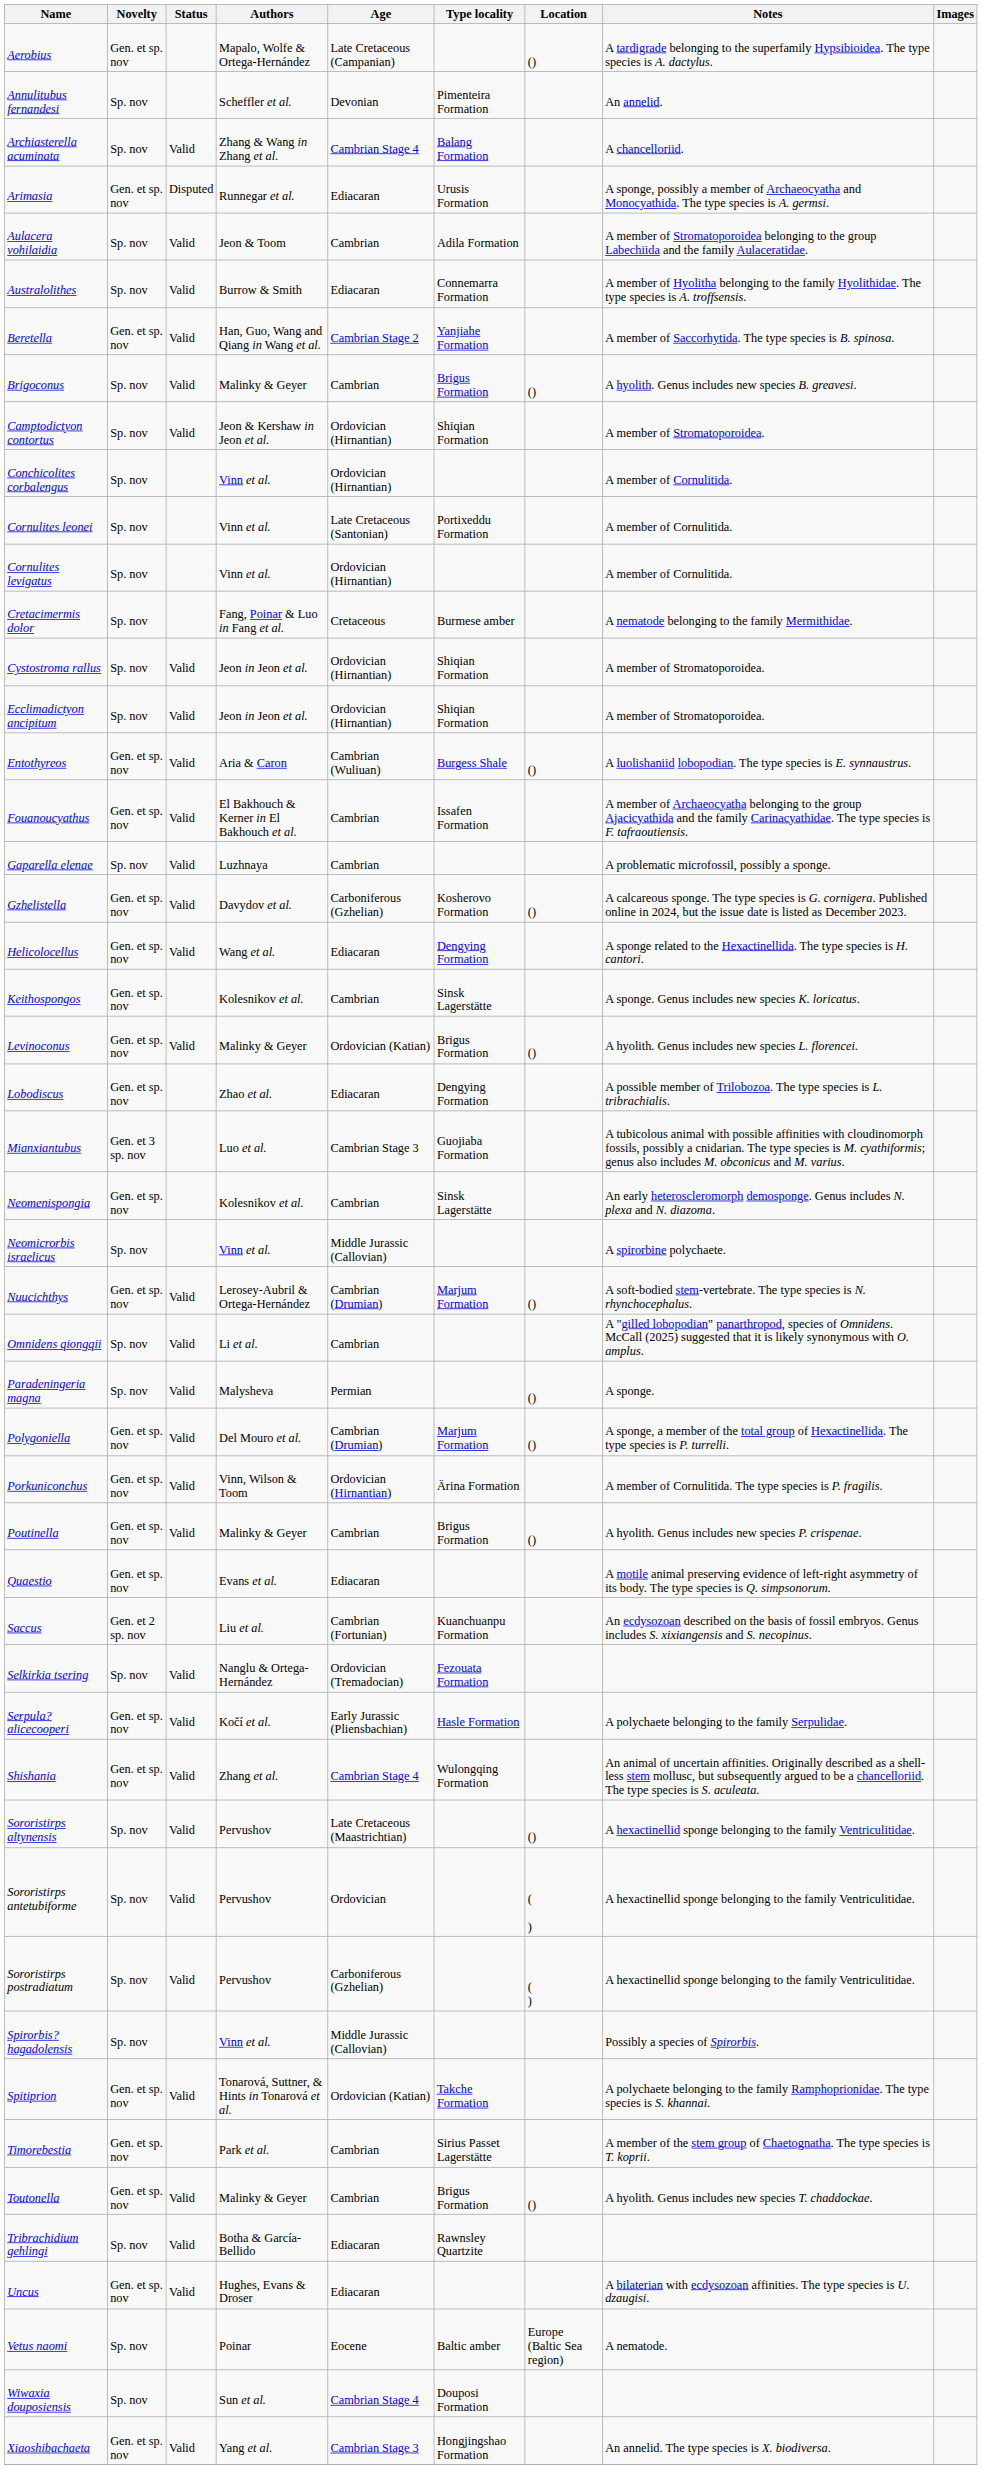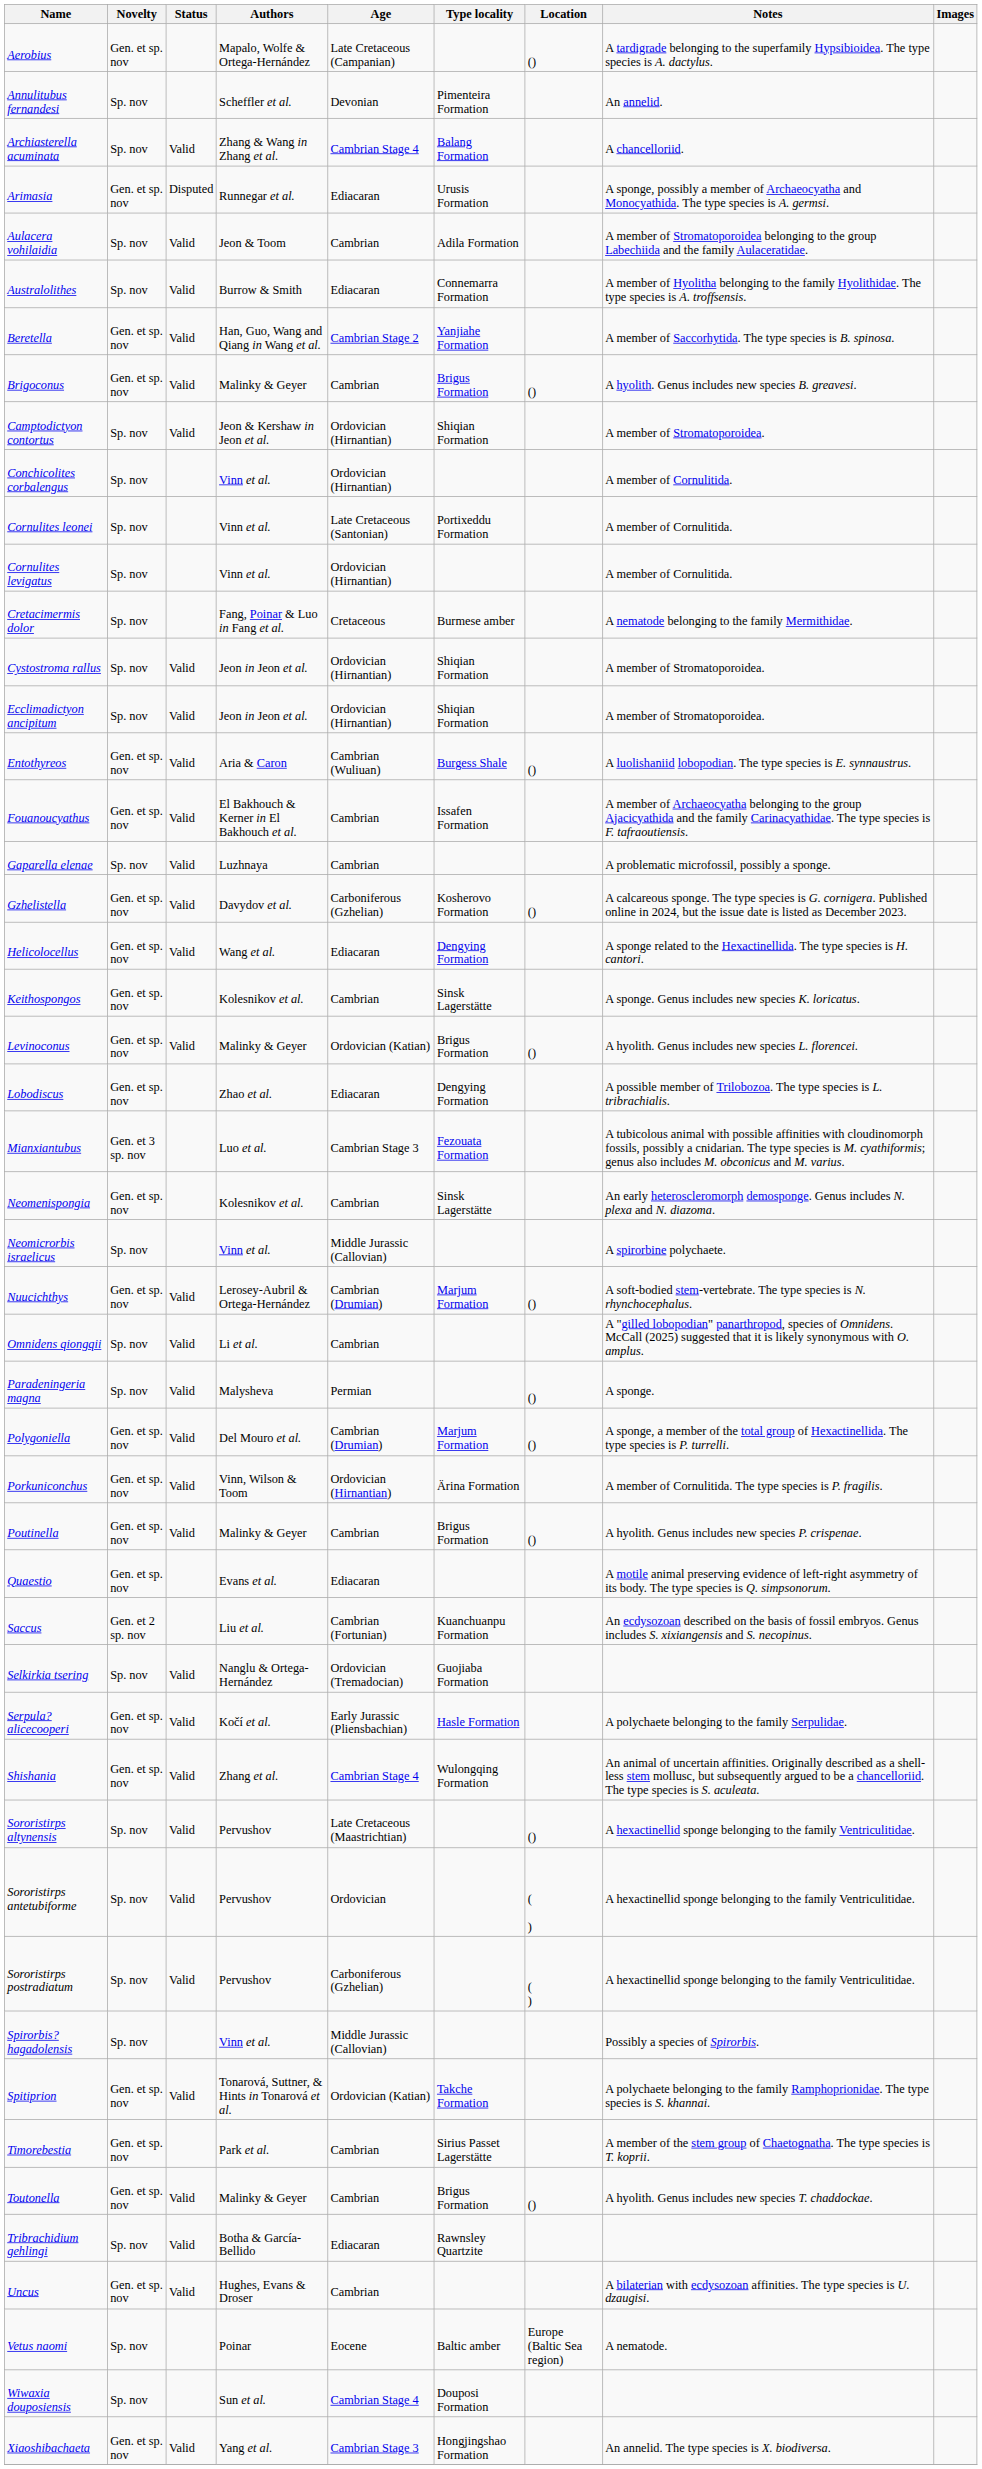(129, 385) Sp. nov -> (136, 385) Gen. et sp. nov
(463, 1148) Guojiaba Formation -> (463, 1148) Fezouata Formation
(463, 1675) Fezouata Formation -> (463, 1675) Guojiaba Formation
(355, 2292) Ediacaran -> (355, 2292) Cambrian
